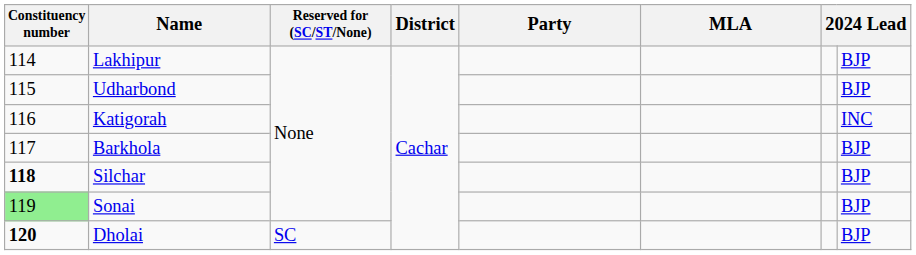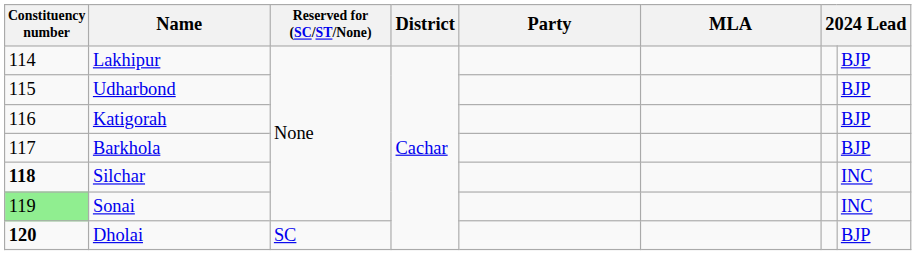(857, 118) INC -> (856, 118) BJP
(856, 176) BJP -> (857, 176) INC
(856, 206) BJP -> (857, 206) INC
